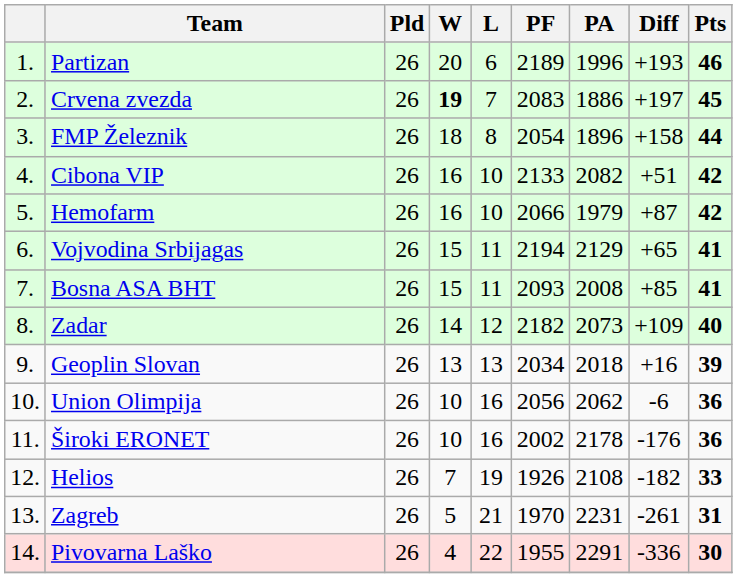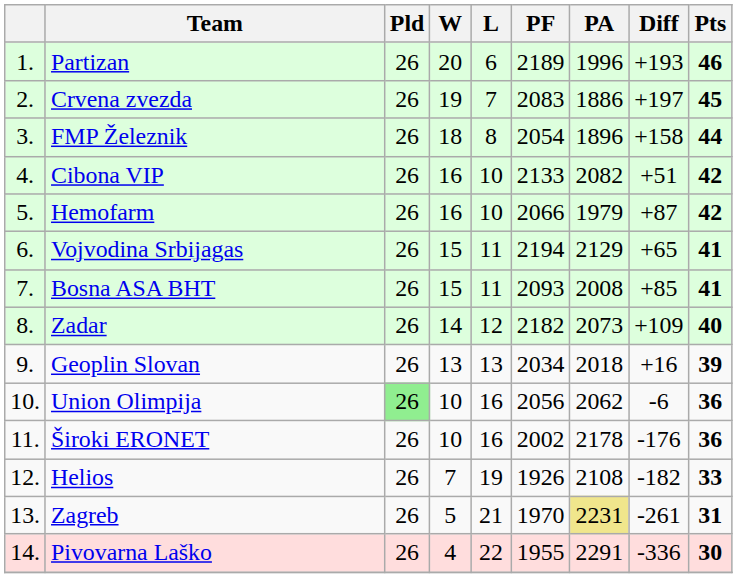(450, 99) bold -> (450, 99) normal
(407, 401) no background -> (407, 401) lightgreen background
(599, 514) no background -> (599, 514) khaki background
